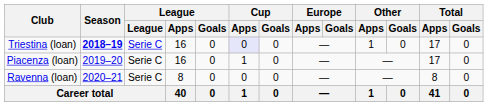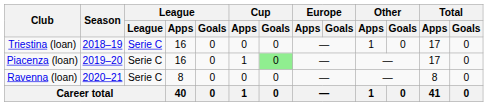(102, 45) bold -> (102, 45) normal
(244, 45) lavender background -> (244, 45) no background
(276, 61) no background -> (276, 61) lightgreen background
